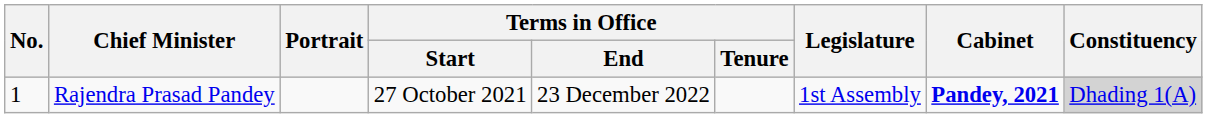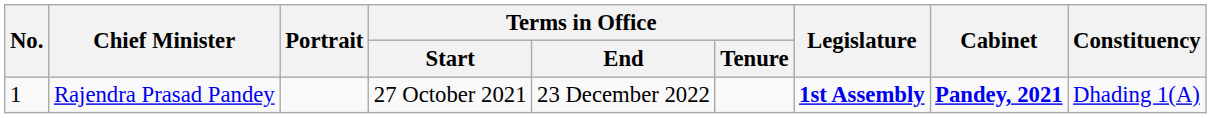(860, 94) normal -> (862, 94) bold
(1133, 94) lightgrey background -> (1136, 94) no background
